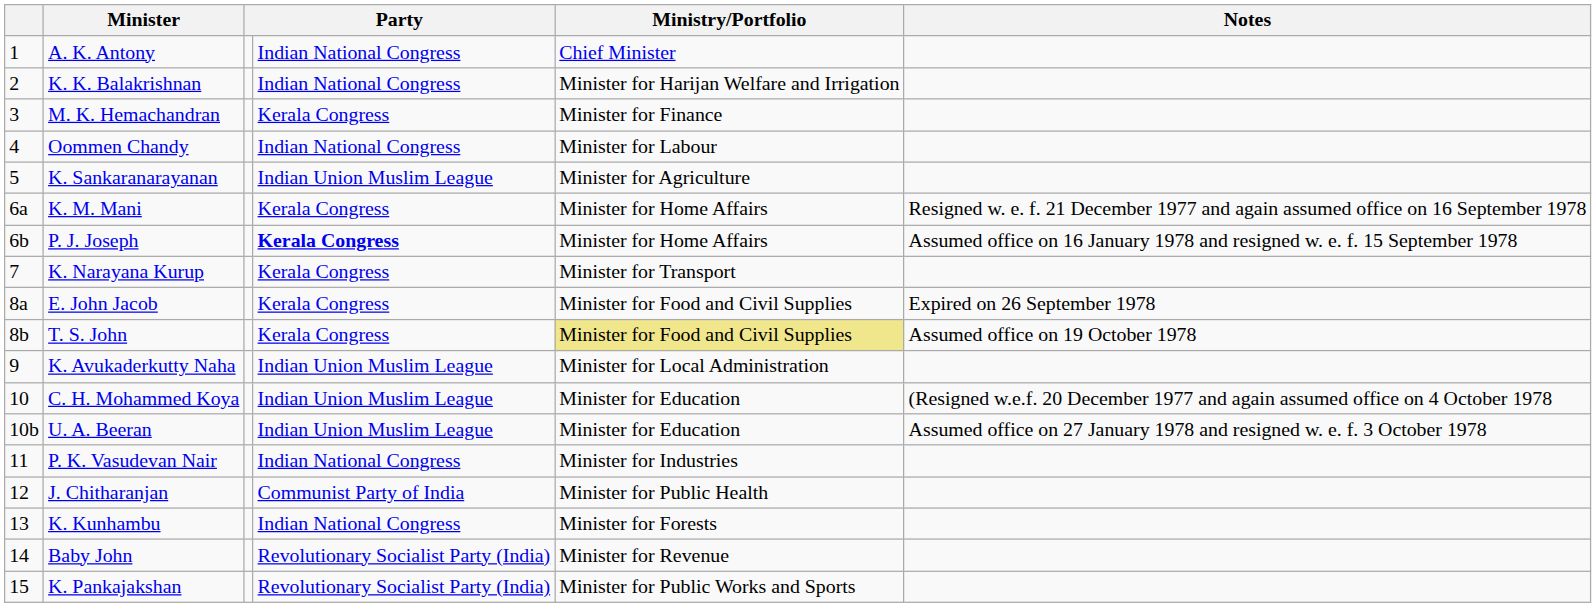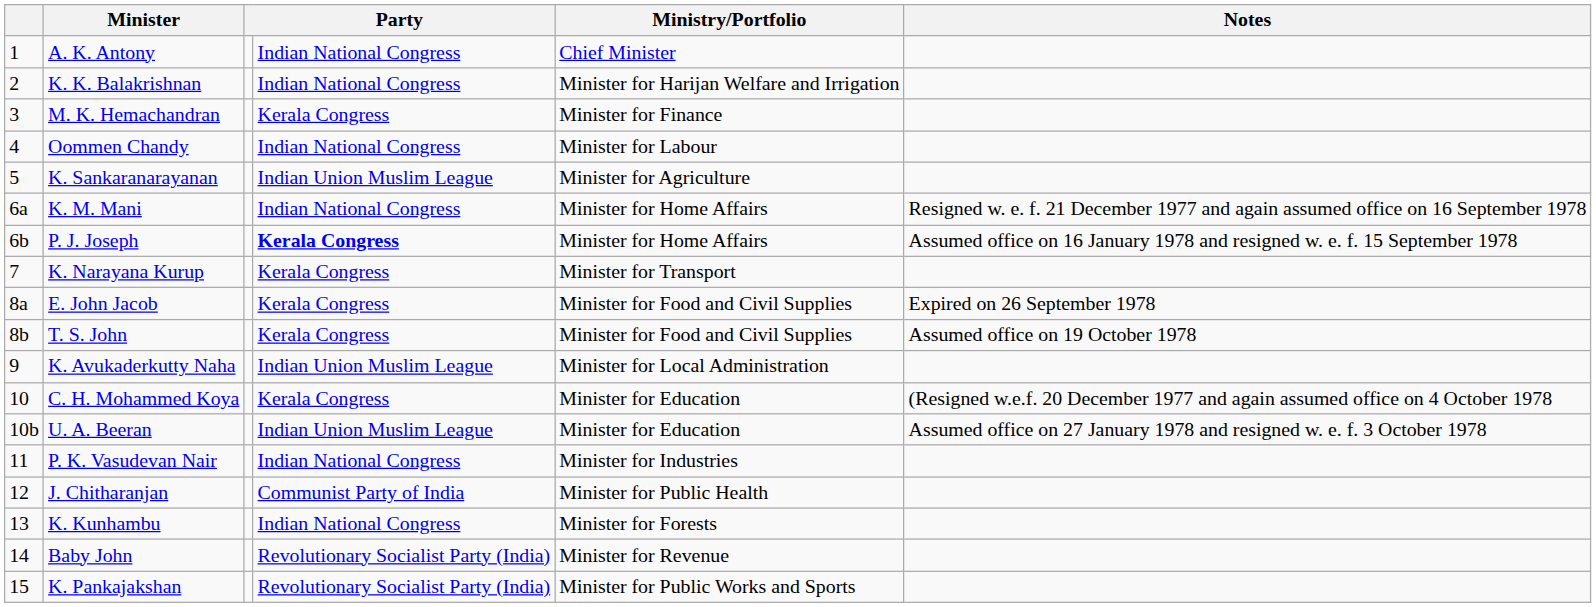(323, 209) Kerala Congress -> (359, 209) Indian National Congress
(706, 334) khaki background -> (706, 334) no background
(375, 397) Indian Union Muslim League -> (323, 397) Kerala Congress
